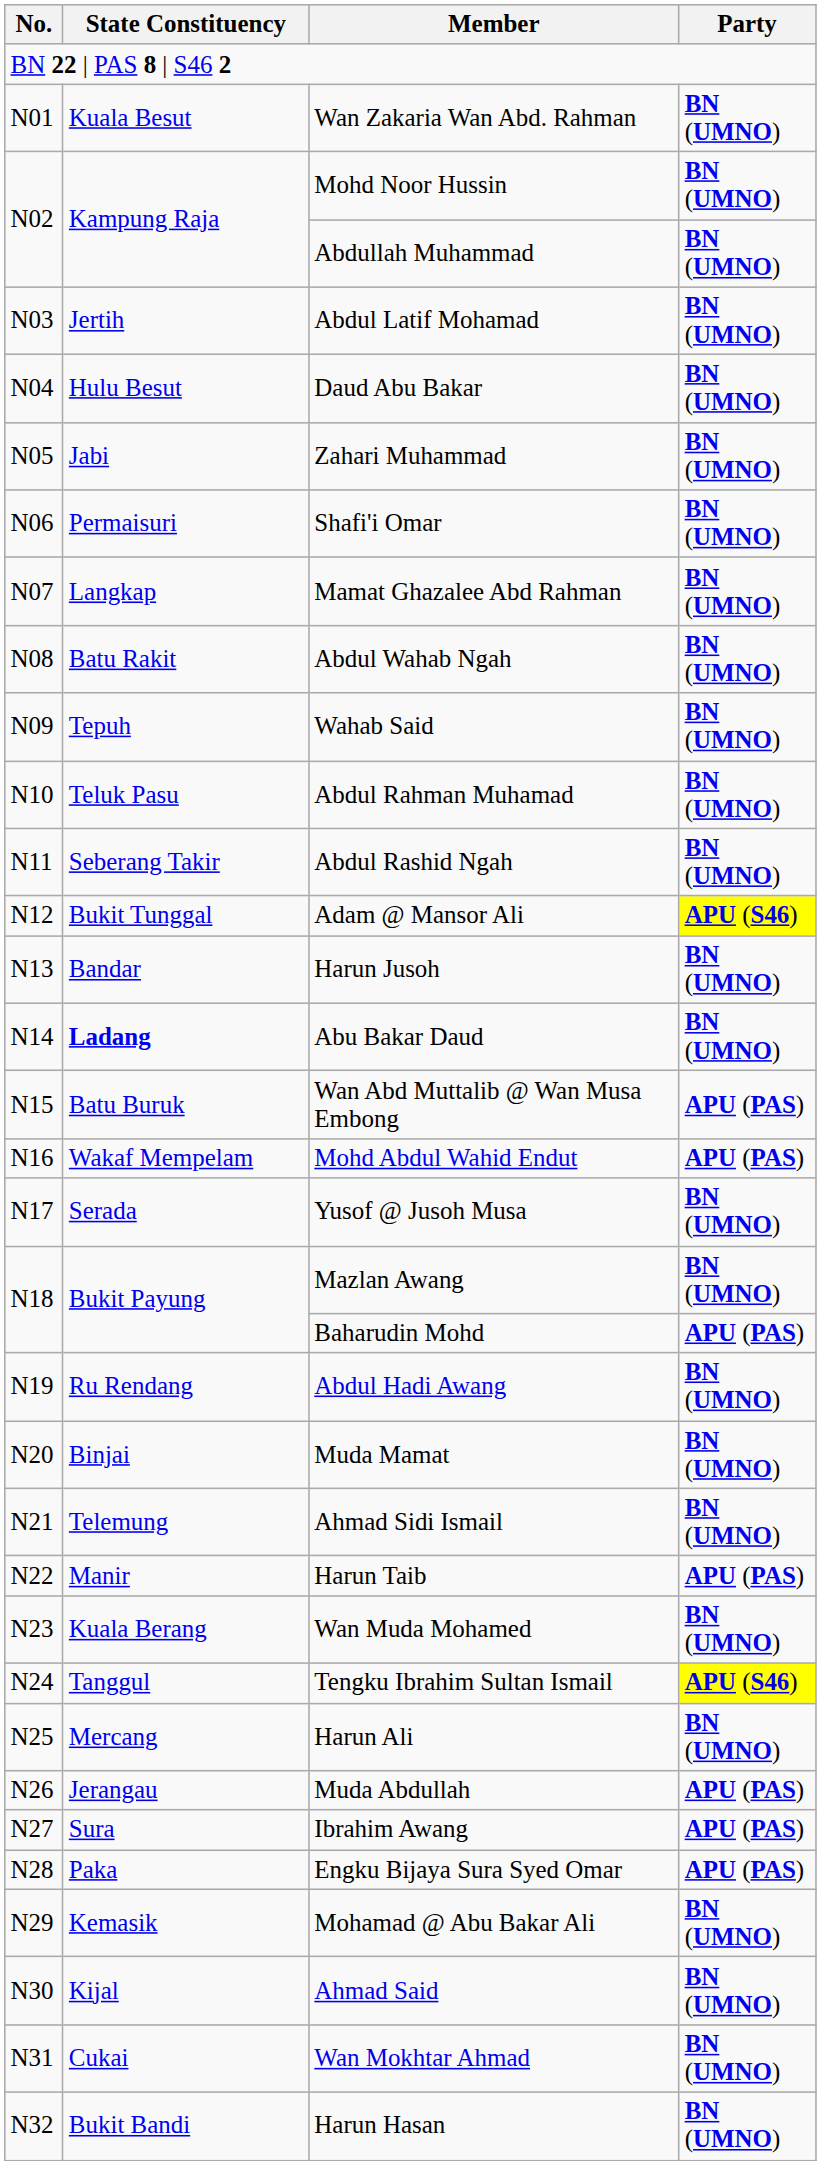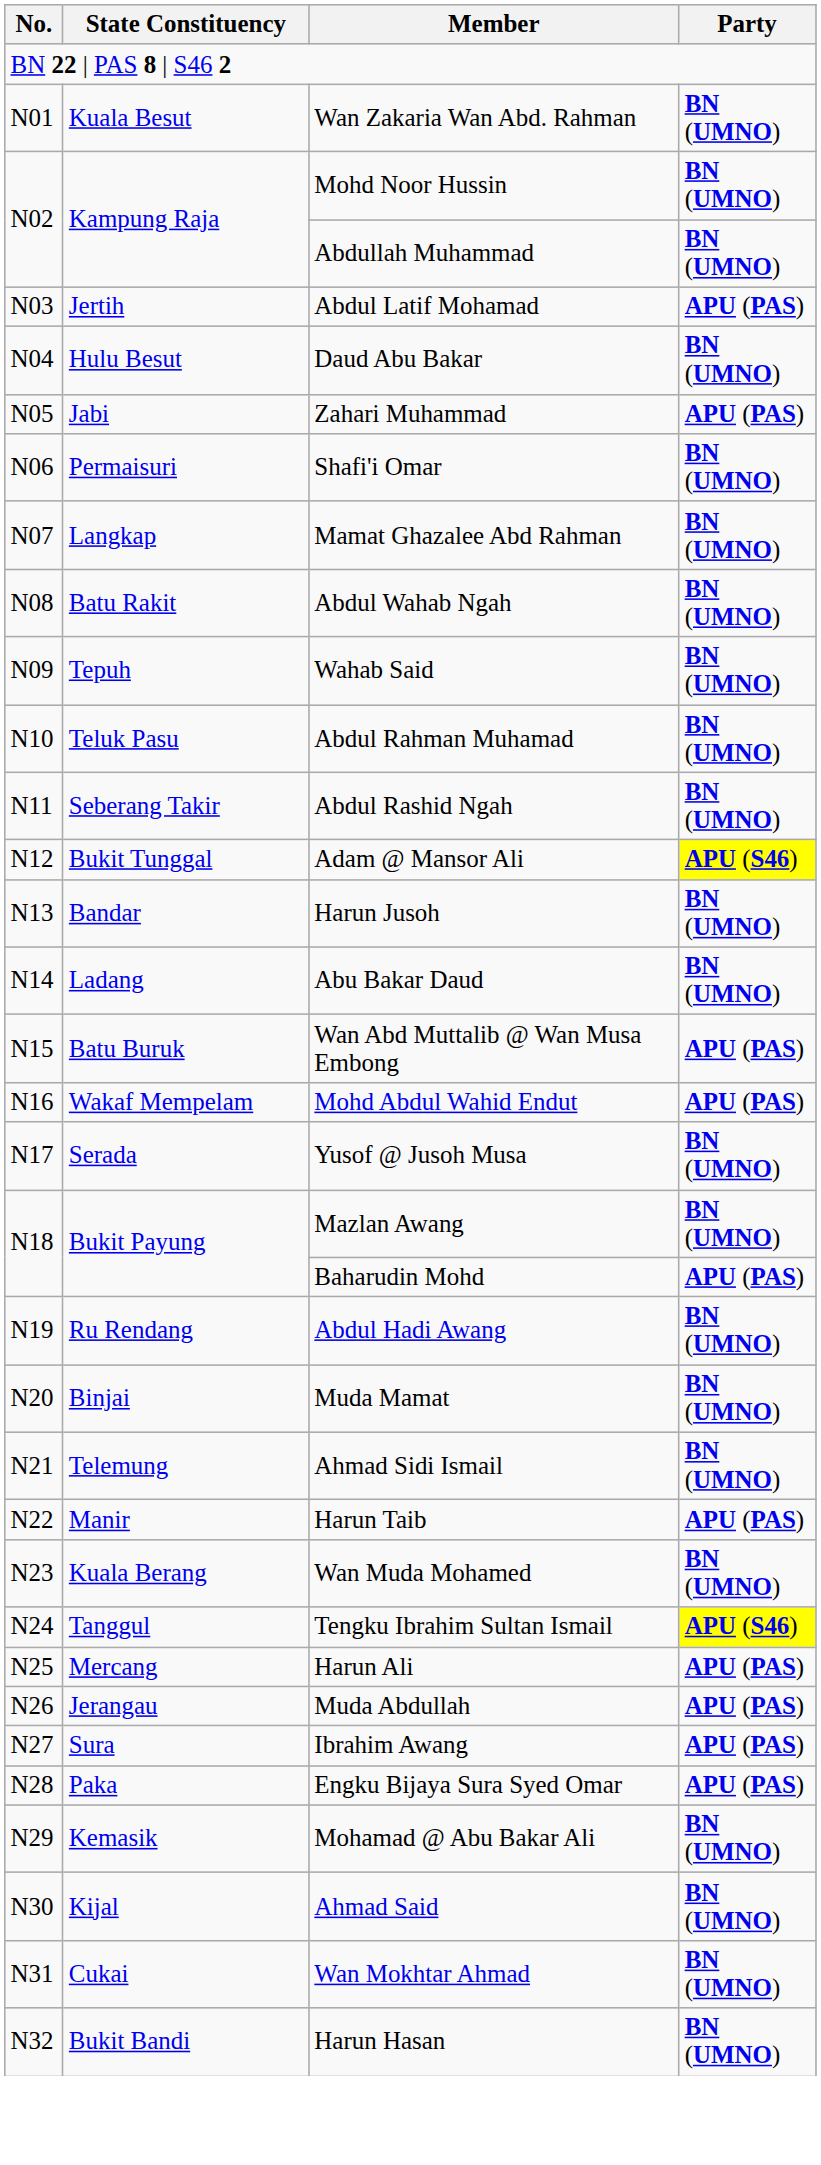(732, 320) BN (UMNO) -> (744, 306) APU (PAS)
(732, 455) BN (UMNO) -> (744, 413) APU (PAS)
(110, 1036) bold -> (106, 980) normal
(732, 1736) BN (UMNO) -> (744, 1666) APU (PAS)
